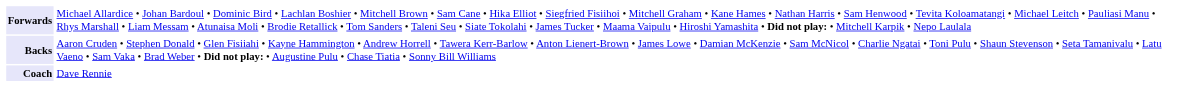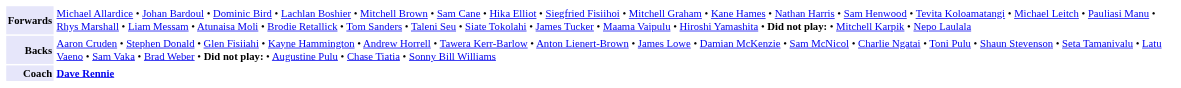(84, 73) normal -> (85, 73) bold
